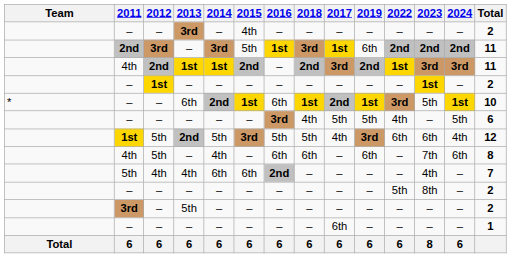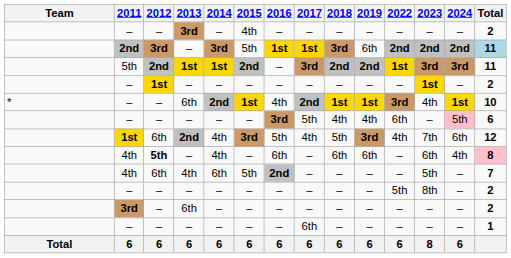columns swapped: (339, 13) <-> (309, 13)
(490, 48) no background -> (490, 48) lightblue background
(129, 66) 4th -> (129, 66) 5th
(279, 102) 6th -> (279, 102) 4th
(430, 102) 5th -> (430, 102) 4th
(370, 119) 5th -> (370, 119) 4th
(400, 119) 4th -> (400, 119) 6th
(460, 119) no background -> (460, 119) pink background
(159, 137) 5th -> (159, 137) 6th
(219, 137) 5th -> (219, 137) 4th
(400, 137) 6th -> (400, 137) 4th
(430, 137) 6th -> (430, 137) 7th
(460, 137) 4th -> (460, 137) 6th
(159, 155) normal -> (159, 155) bold
(430, 155) 7th -> (430, 155) 6th
(460, 155) 6th -> (460, 155) 4th
(490, 155) no background -> (490, 155) pink background
(129, 173) 5th -> (129, 173) 4th
(159, 173) 4th -> (159, 173) 6th
(249, 173) 6th -> (249, 173) 5th
(430, 173) 4th -> (430, 173) 5th
(189, 208) 5th -> (189, 208) 6th
